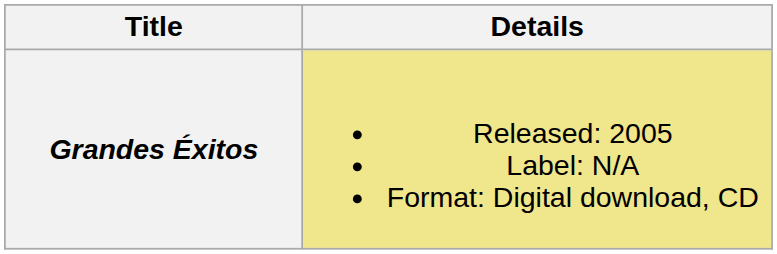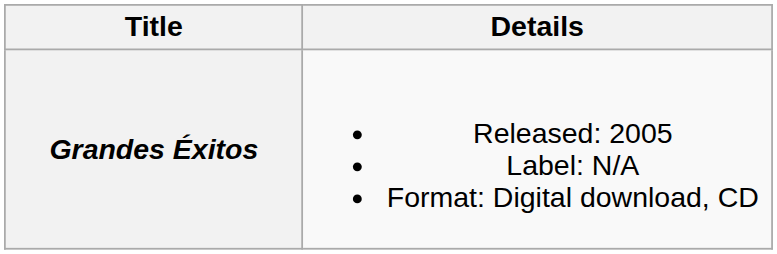(537, 165) khaki background -> (537, 165) no background
